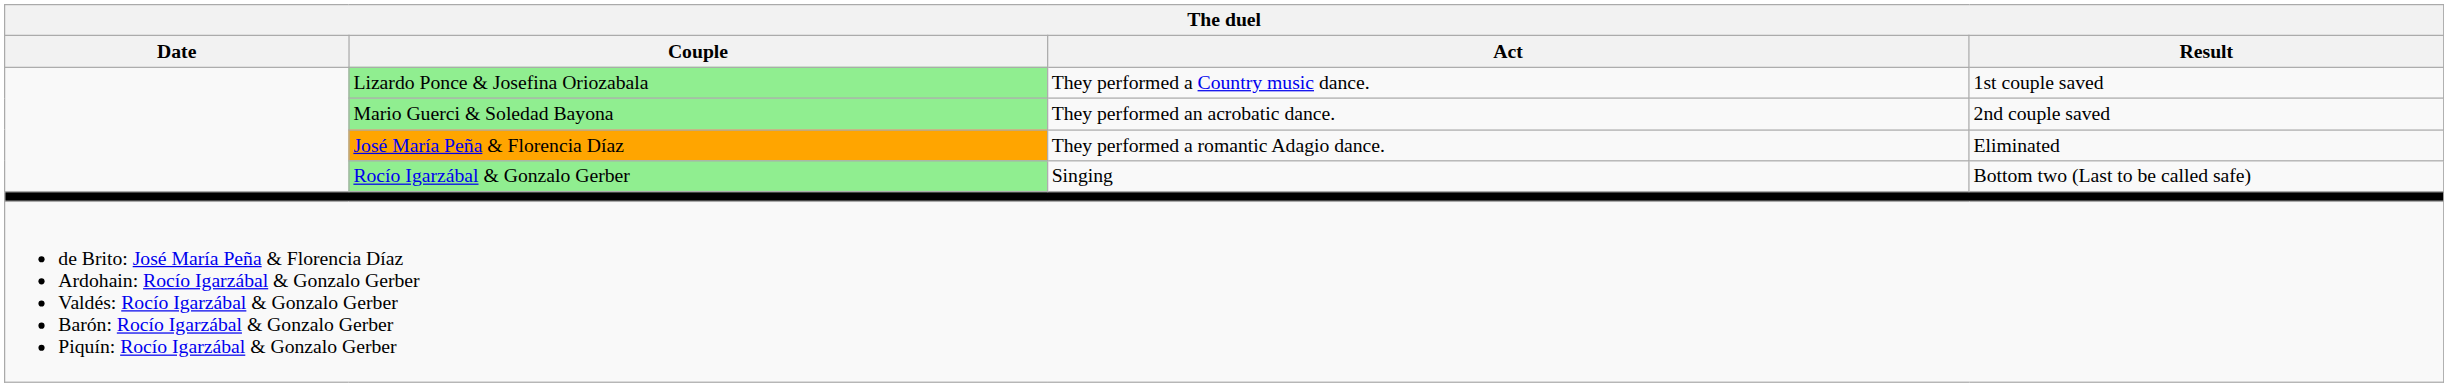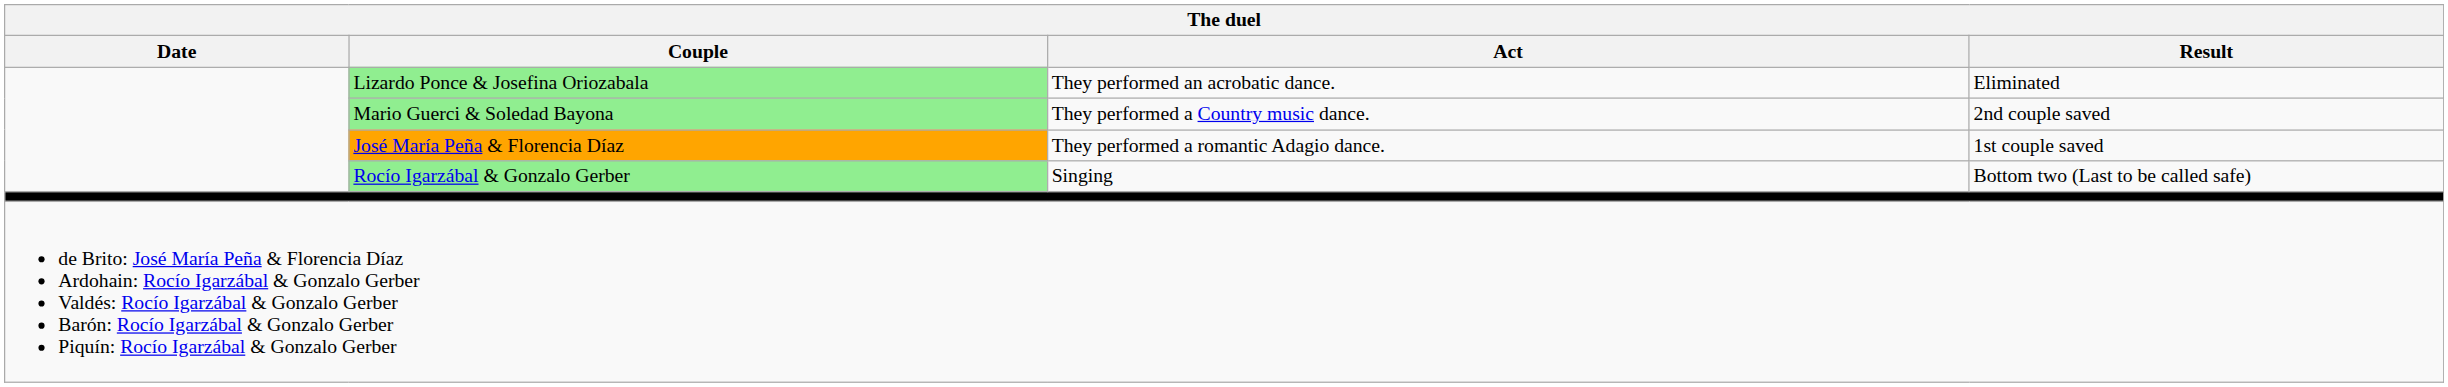(1211, 82) They performed a Country music dance. -> (1193, 82) They performed an acrobatic dance.
(2039, 82) 1st couple saved -> (2017, 82) Eliminated
(1193, 113) They performed an acrobatic dance. -> (1211, 113) They performed a Country music dance.
(2017, 144) Eliminated -> (2039, 144) 1st couple saved
